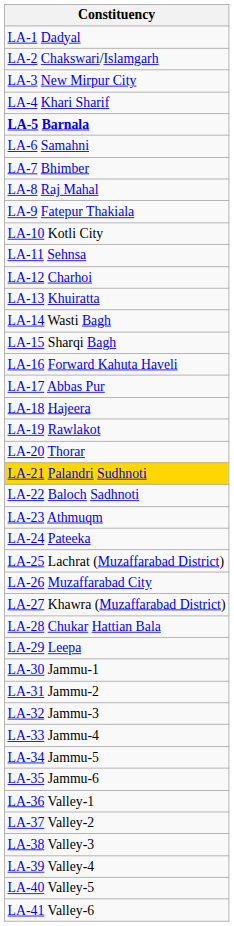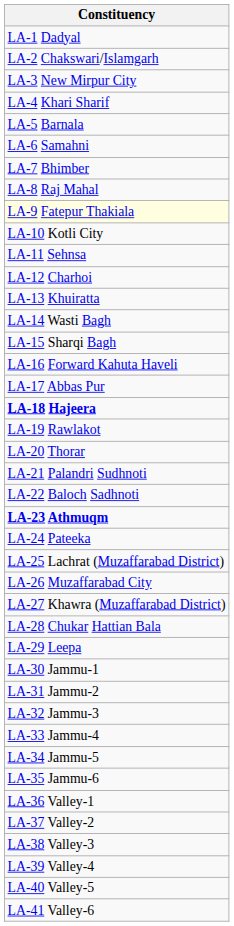(48, 124) bold -> (46, 124) normal
(71, 211) no background -> (71, 211) lightyellow background
(49, 408) normal -> (52, 408) bold
(77, 473) gold background -> (77, 473) no background
(55, 517) normal -> (58, 517) bold
